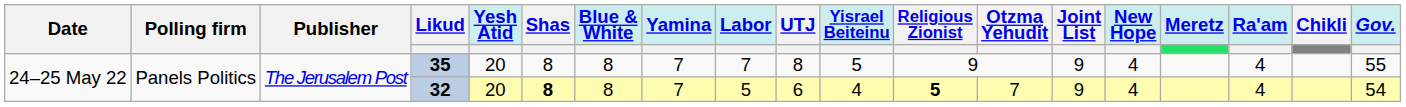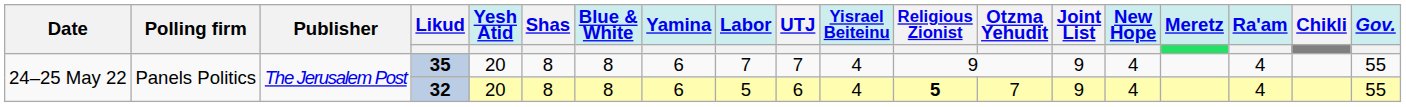(679, 66) 7 -> (679, 66) 6
(798, 66) 8 -> (798, 66) 7
(857, 66) 5 -> (857, 66) 4
(548, 90) bold -> (548, 90) normal
(679, 90) 7 -> (679, 90) 6
(1376, 90) 54 -> (1376, 90) 55
